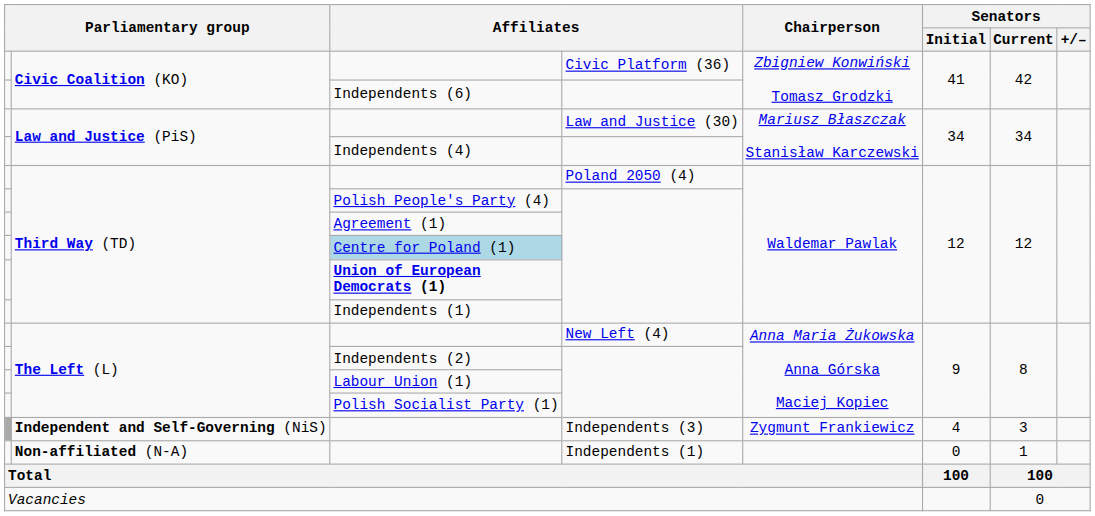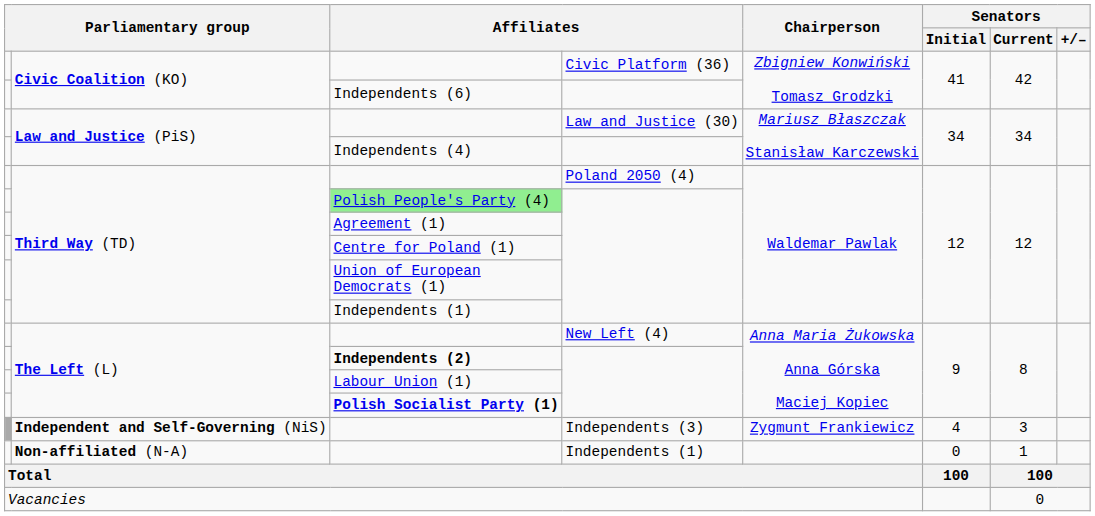(442, 201) no background -> (442, 201) lightgreen background
(424, 248) lightblue background -> (424, 248) no background
(407, 279) bold -> (407, 279) normal
(403, 358) normal -> (403, 358) bold
(446, 405) normal -> (446, 405) bold
